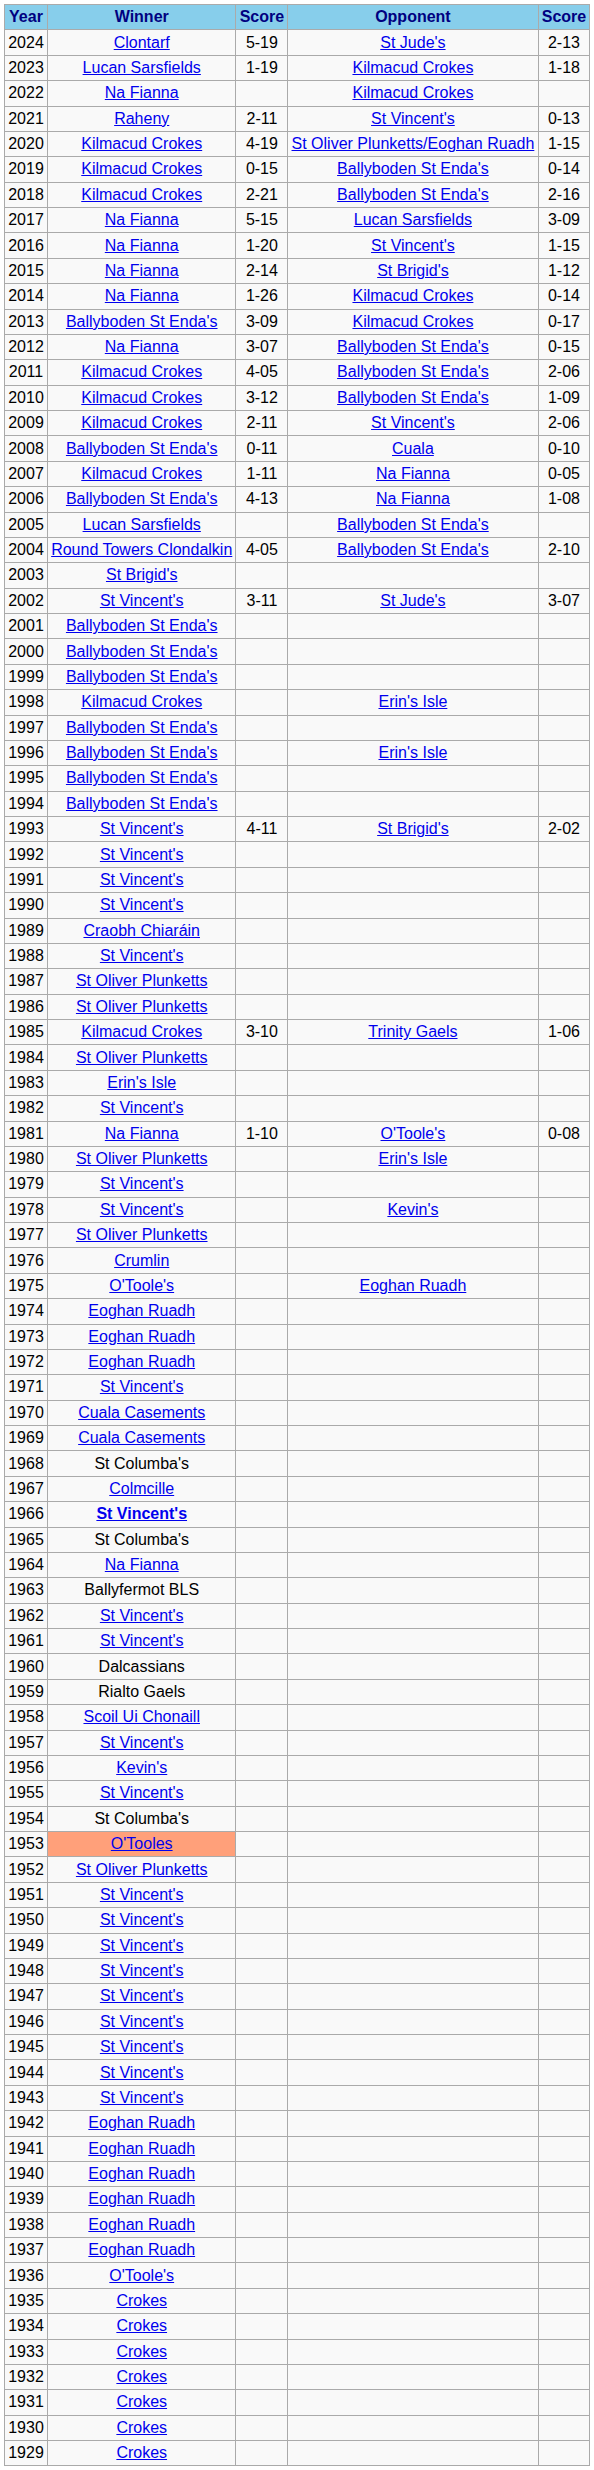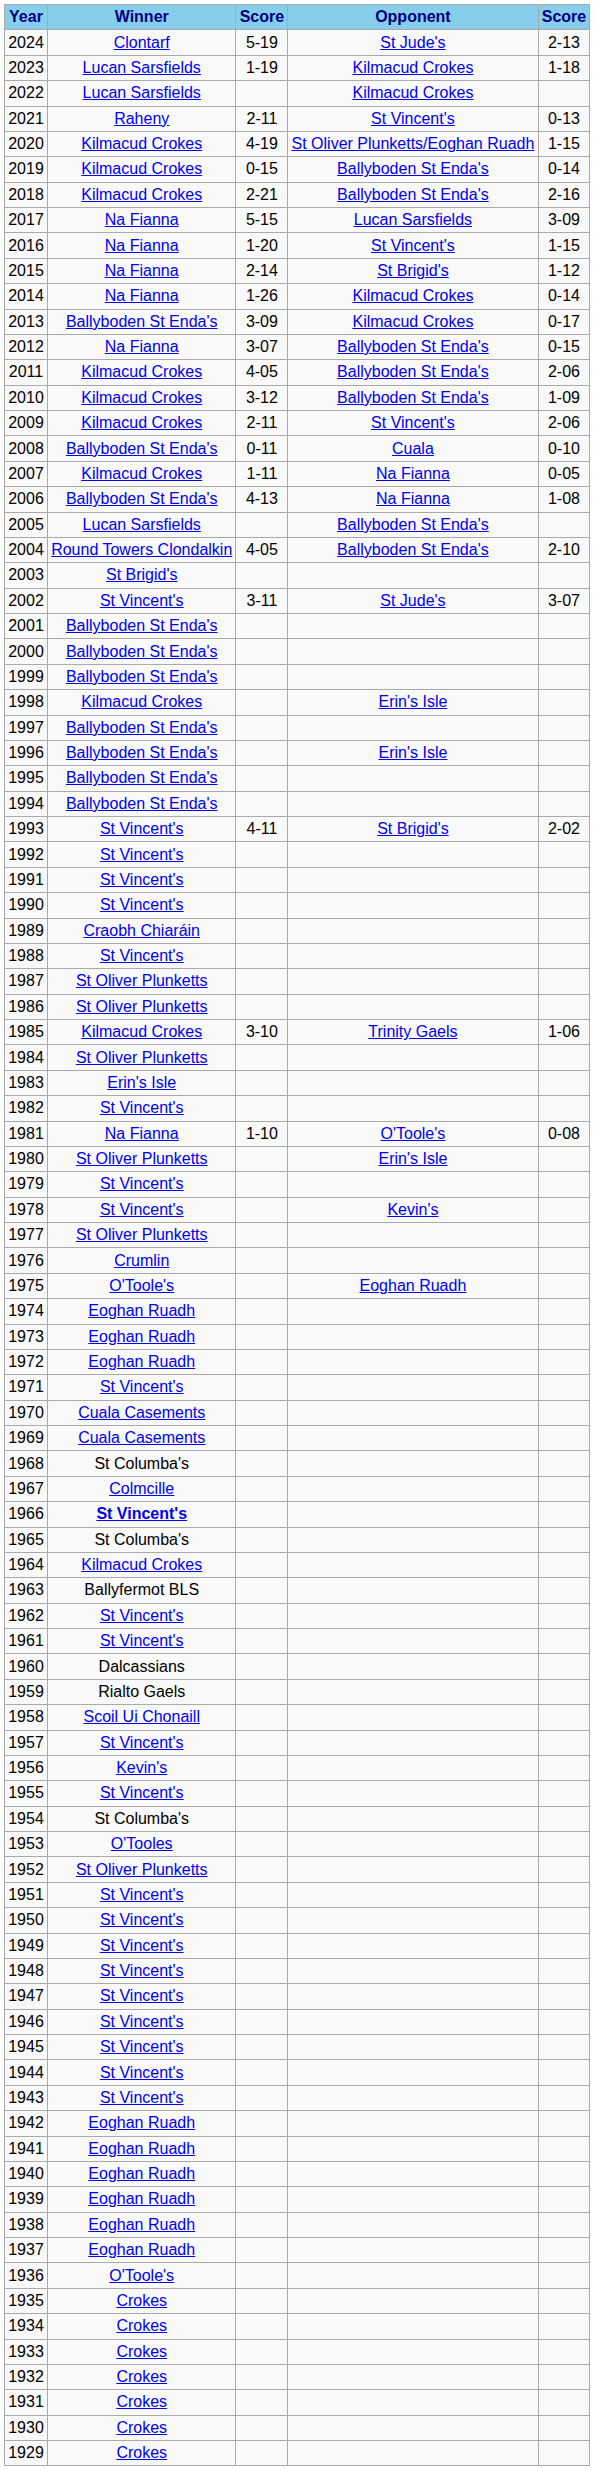(142, 93) Na Fianna -> (142, 93) Lucan Sarsfields
(142, 1565) Na Fianna -> (142, 1565) Kilmacud Crokes
(142, 1844) lightsalmon background -> (142, 1844) no background
